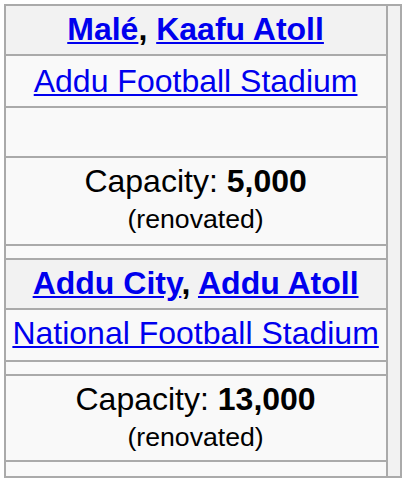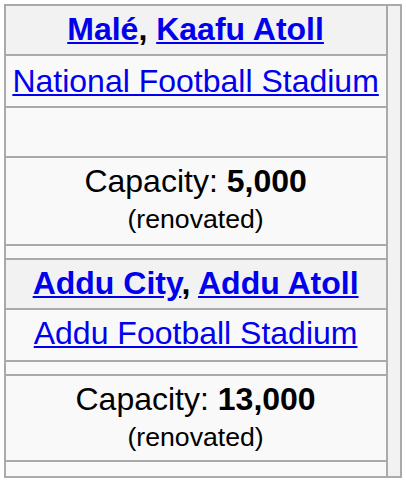(196, 80) Addu Football Stadium -> (196, 80) National Football Stadium
(196, 334) National Football Stadium -> (196, 334) Addu Football Stadium
